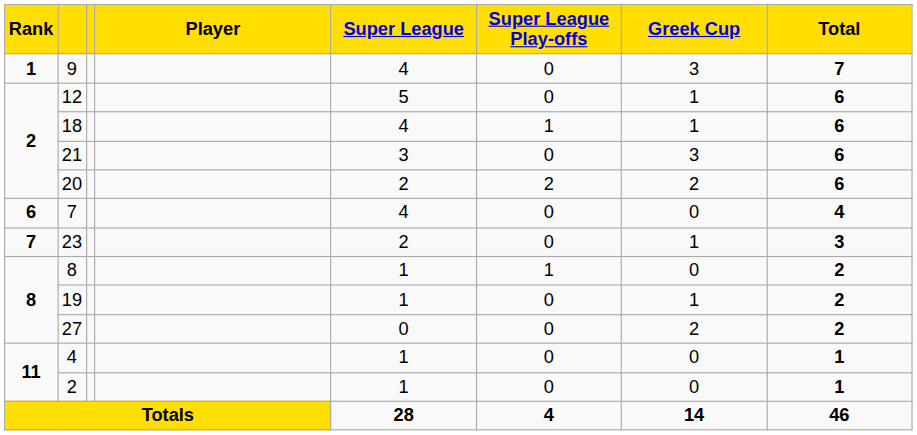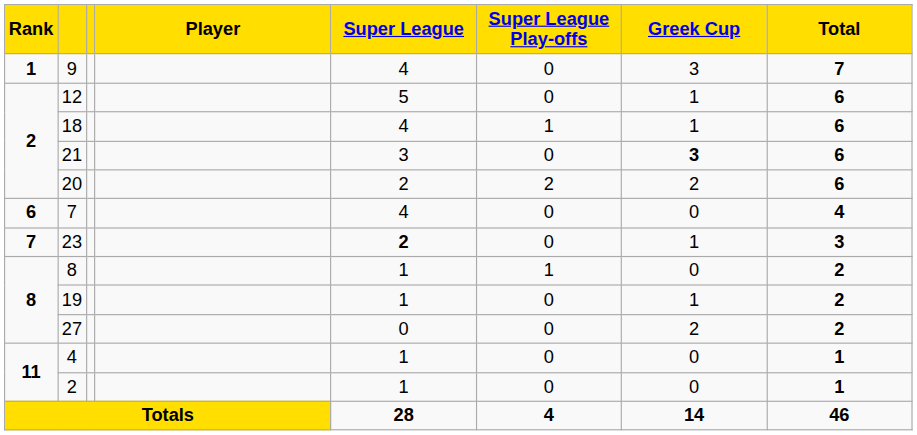(694, 155) normal -> (694, 155) bold
(404, 241) normal -> (404, 241) bold
